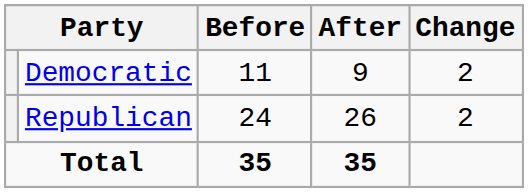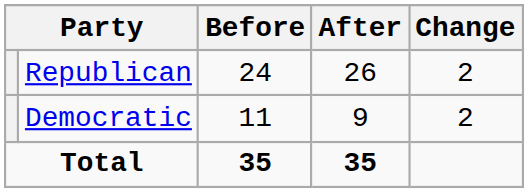rows swapped: (108, 118) <-> (108, 73)
